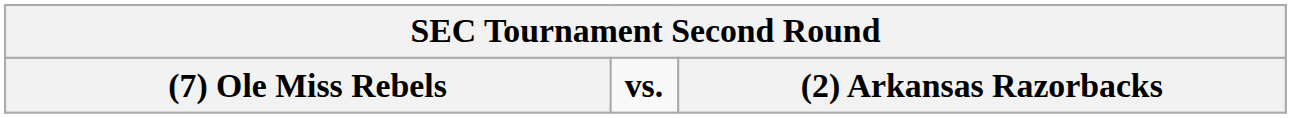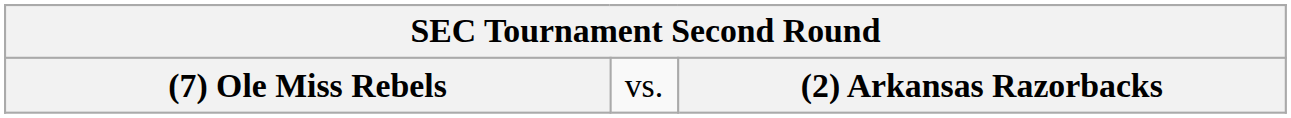(644, 84) bold -> (644, 84) normal
